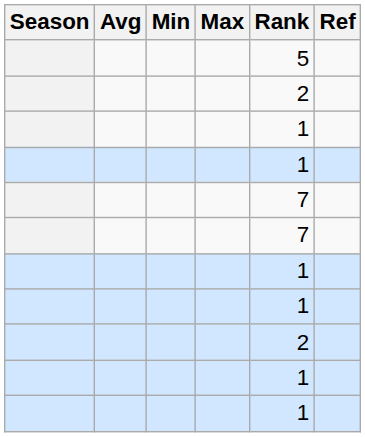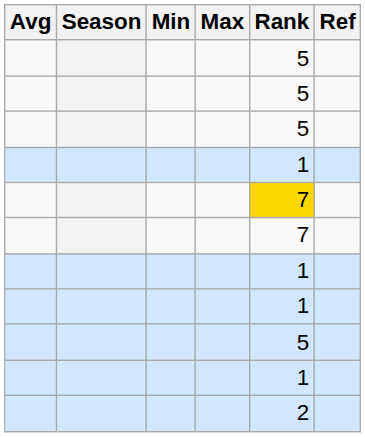columns swapped: (50, 22) <-> (121, 22)
(303, 93) 2 -> (303, 93) 5
(303, 128) 1 -> (303, 128) 5
(303, 199) no background -> (303, 199) gold background
(303, 341) 2 -> (303, 341) 5
(303, 413) 1 -> (303, 413) 2
